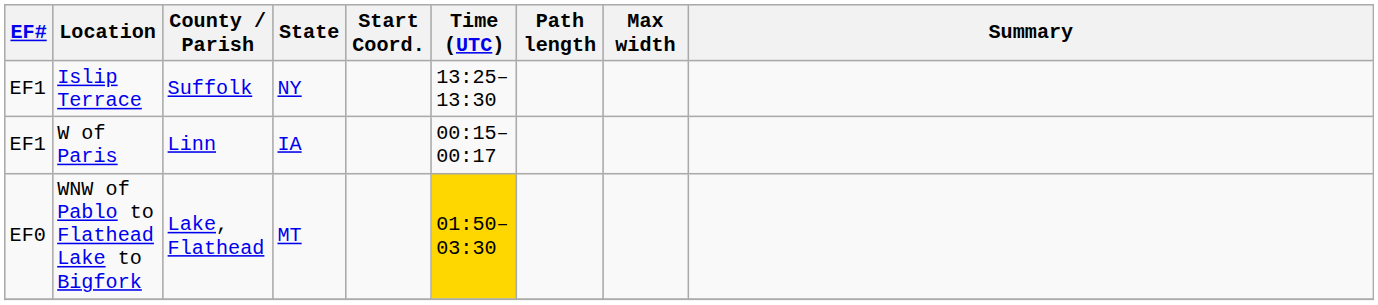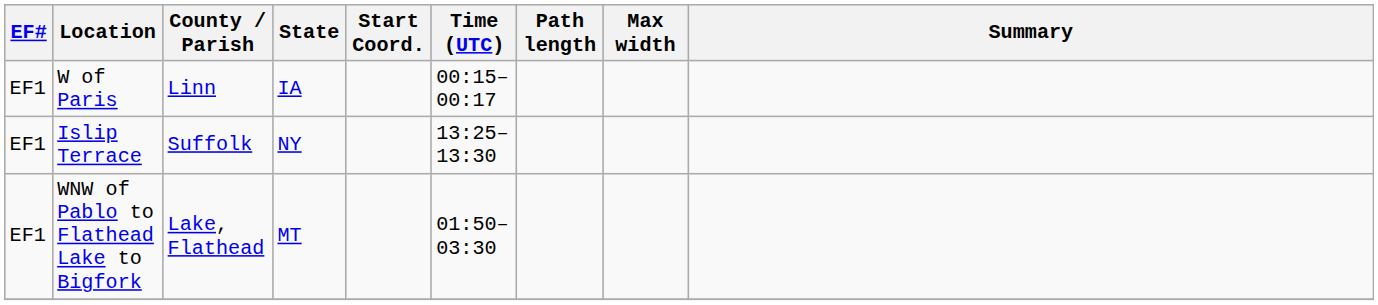rows swapped: (100, 89) <-> (87, 145)
(28, 236) EF0 -> (28, 236) EF1
(472, 236) gold background -> (472, 236) no background
